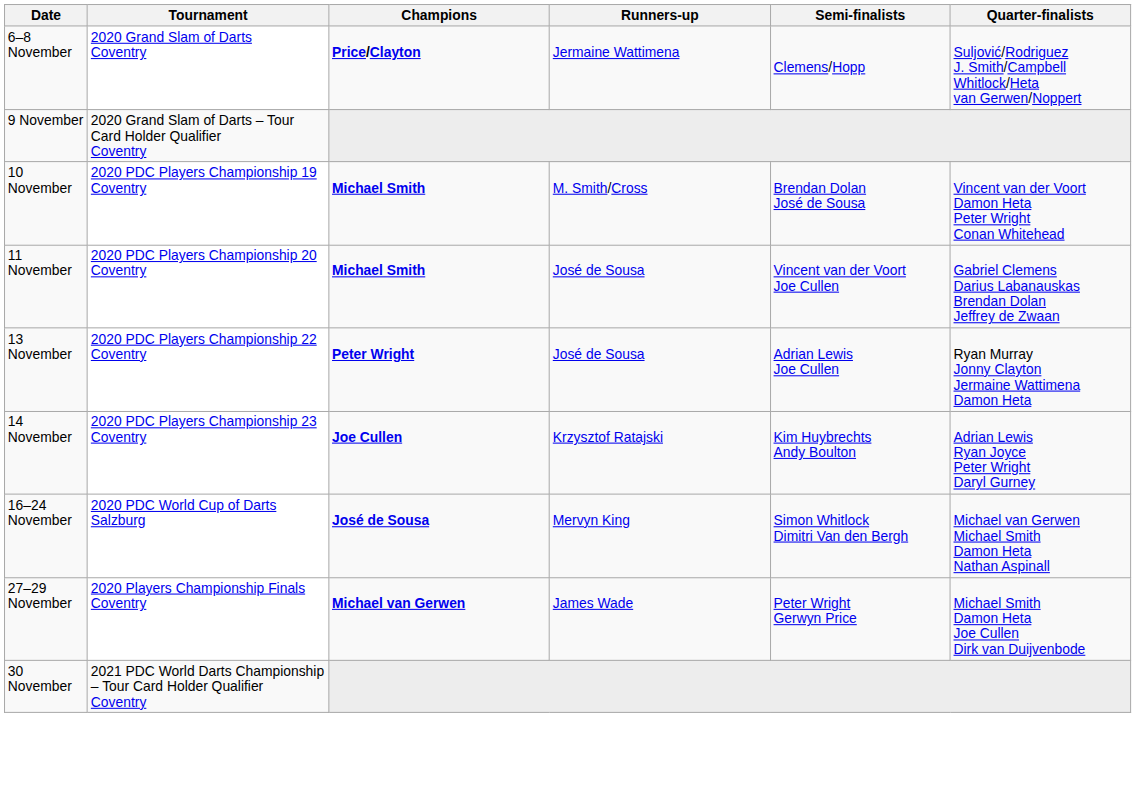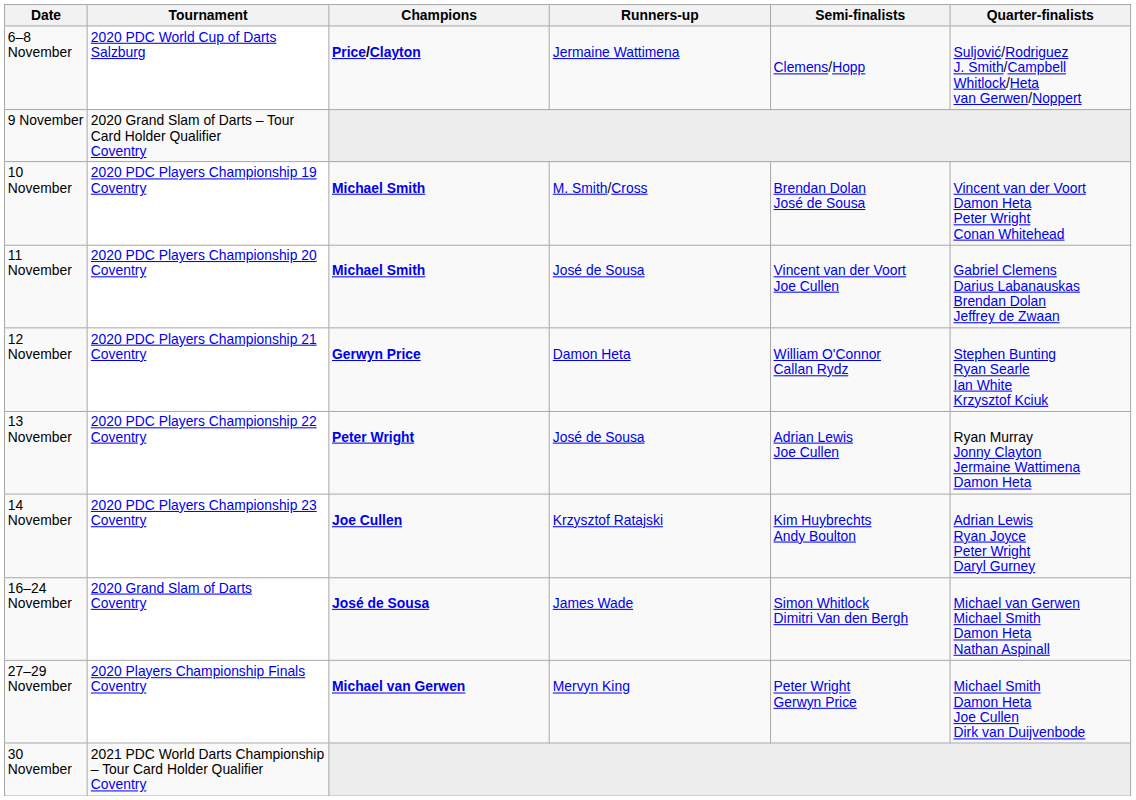(171, 45) 2020 Grand Slam of Darts Coventry -> (184, 45) 2020 PDC World Cup of Darts Salzburg
+ row: (40, 346)
(184, 512) 2020 PDC World Cup of Darts Salzburg -> (171, 595) 2020 Grand Slam of Darts Coventry
(591, 520) Mervyn King -> (593, 603) James Wade
(593, 603) James Wade -> (591, 686) Mervyn King
